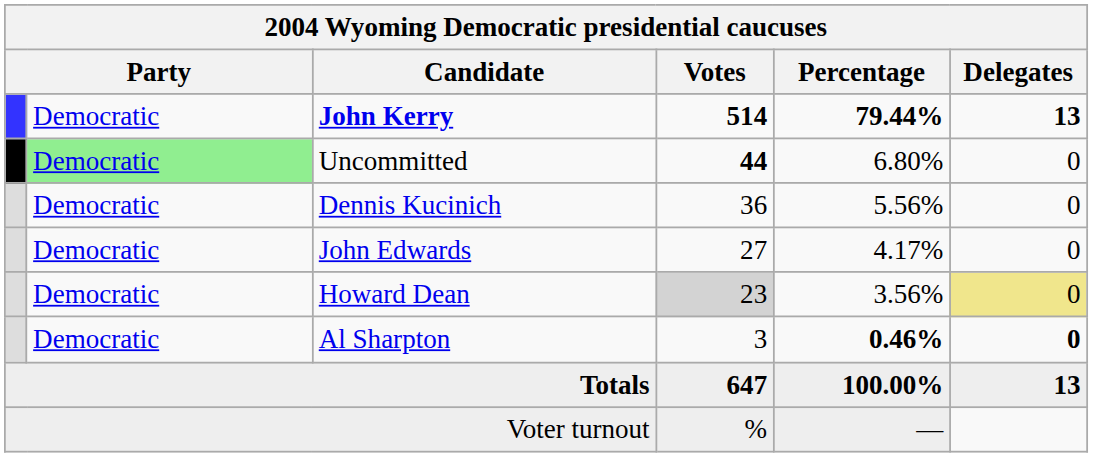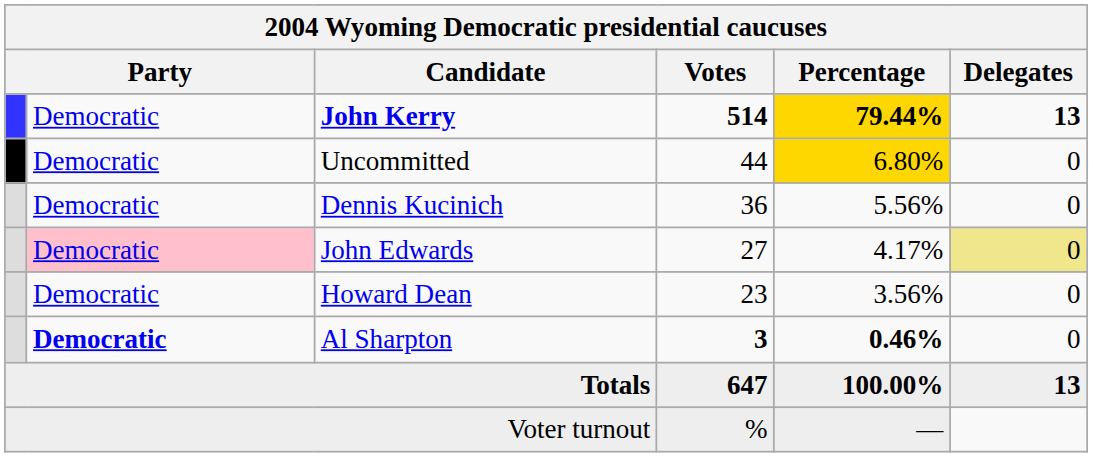(899, 116) no background -> (899, 116) gold background
(96, 160) lightgreen background -> (96, 160) no background
(754, 160) bold -> (754, 160) normal
(908, 160) no background -> (908, 160) gold background
(96, 250) no background -> (96, 250) pink background
(1074, 250) no background -> (1074, 250) khaki background
(754, 294) lightgrey background -> (754, 294) no background
(1074, 294) khaki background -> (1074, 294) no background
(96, 339) normal -> (100, 339) bold
(760, 339) normal -> (761, 339) bold
(1074, 339) bold -> (1074, 339) normal
